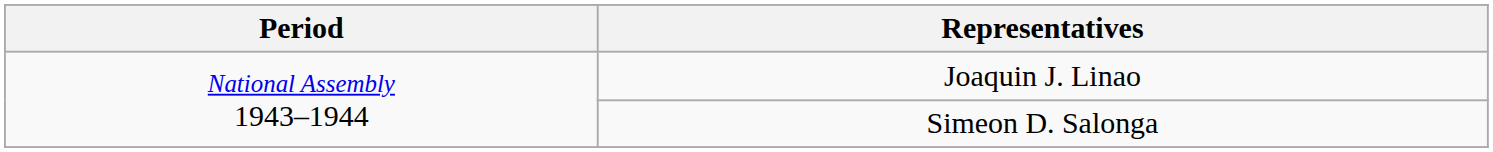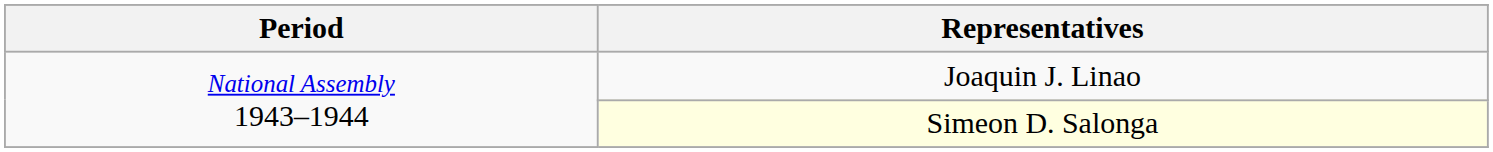(1042, 123) no background -> (1042, 123) lightyellow background
